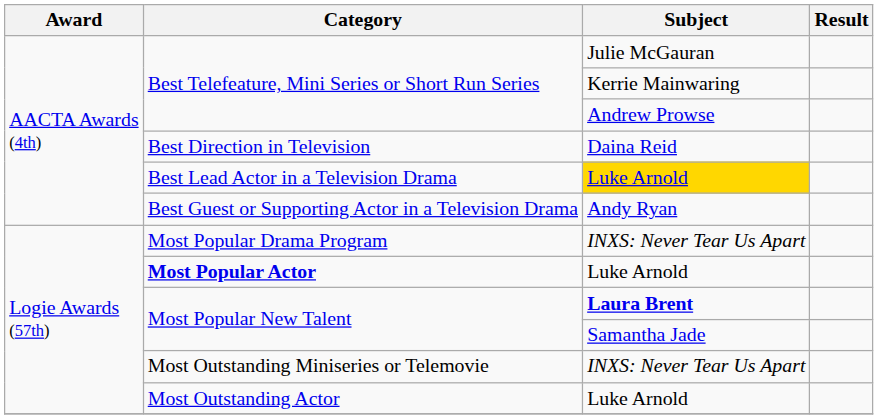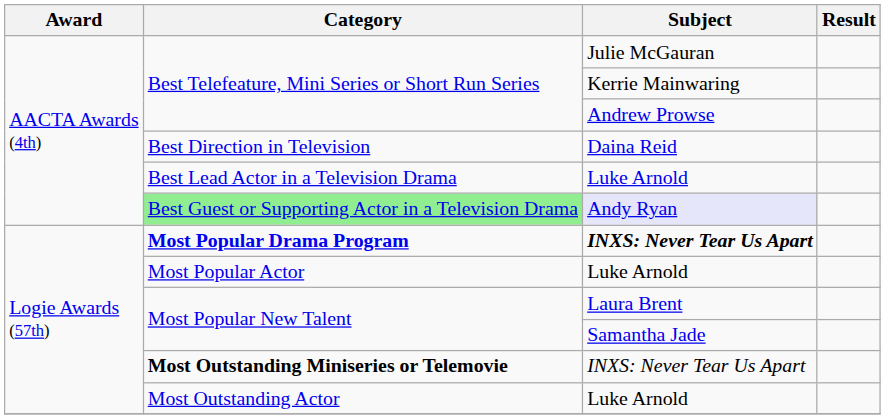(638, 177) gold background -> (638, 177) no background
(363, 209) no background -> (363, 209) lightgreen background
(632, 209) no background -> (632, 209) lavender background
(268, 240) normal -> (278, 240) bold
(696, 240) normal -> (700, 240) bold
(232, 271) bold -> (226, 271) normal
(640, 303) bold -> (635, 303) normal
(318, 366) normal -> (328, 366) bold
